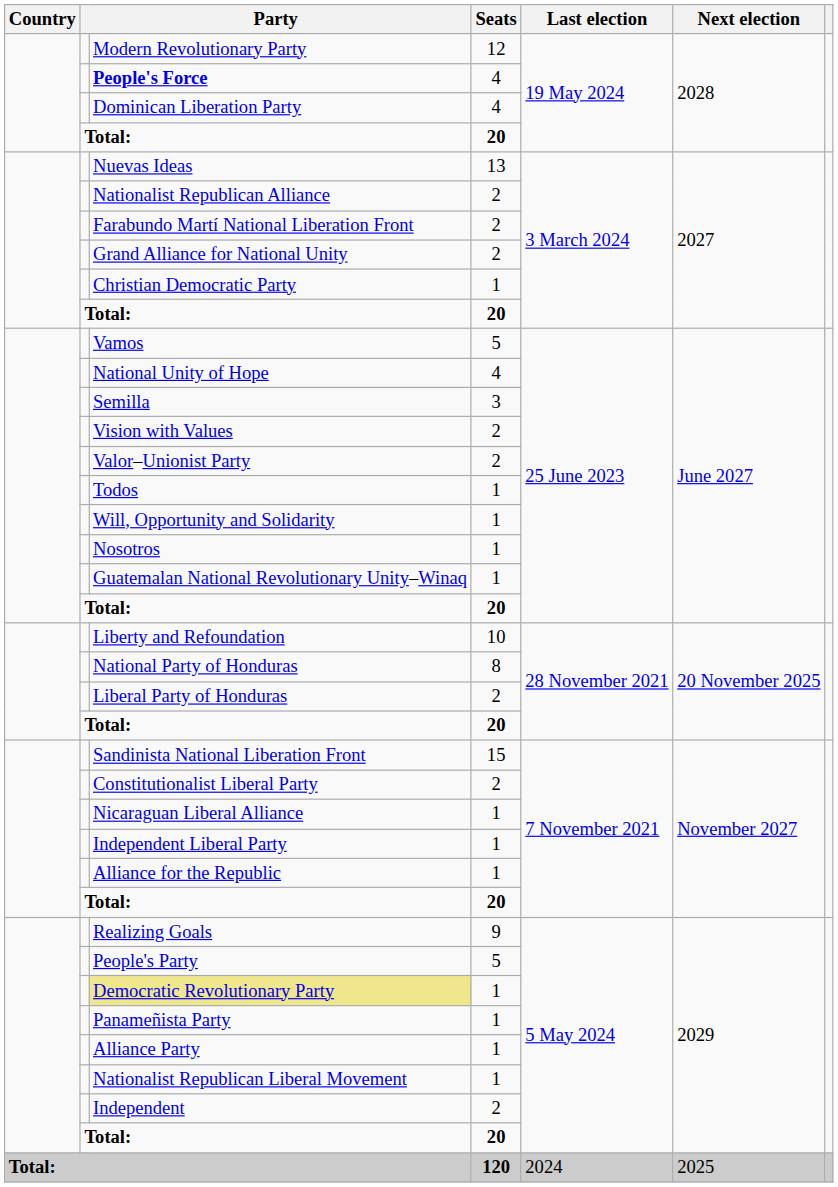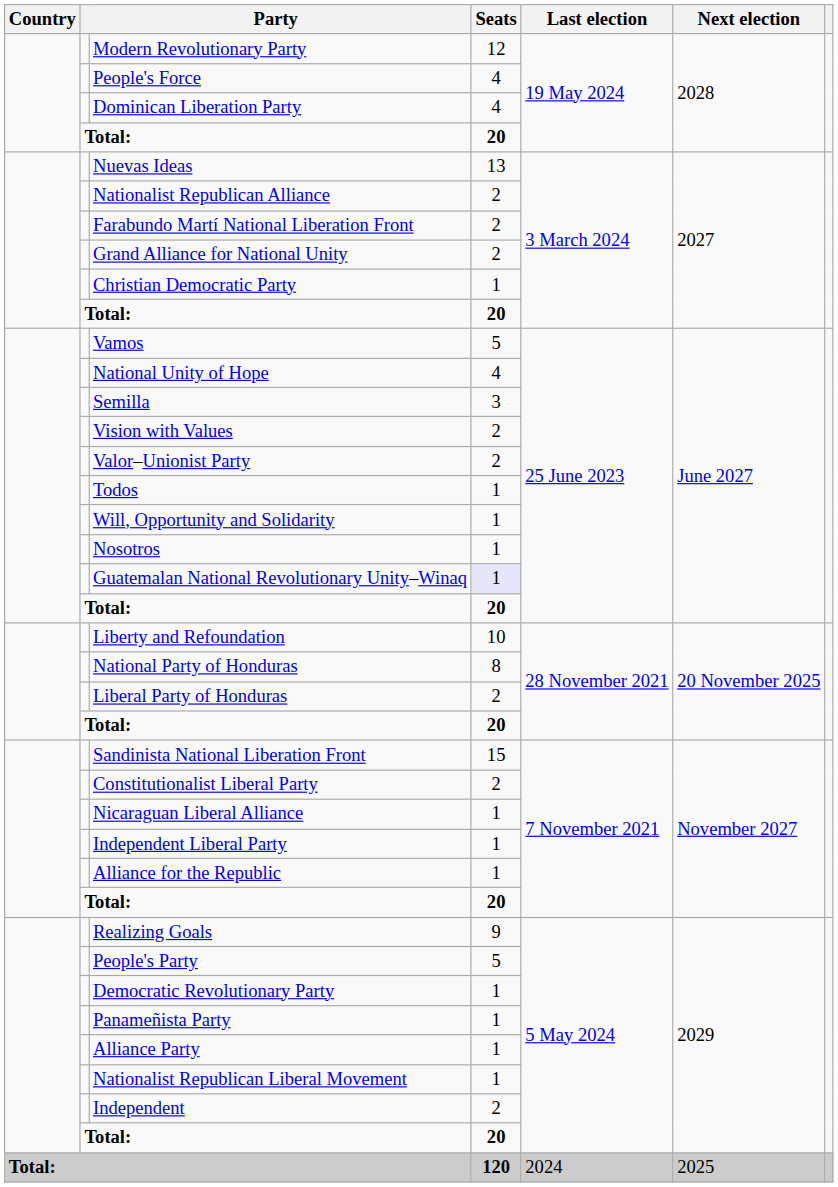(150, 78) bold -> (147, 78) normal
(496, 578) no background -> (496, 578) lavender background
(214, 990) khaki background -> (214, 990) no background
